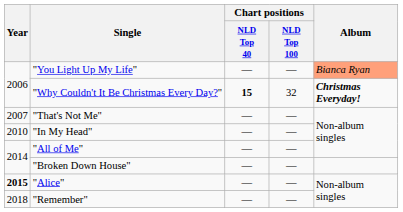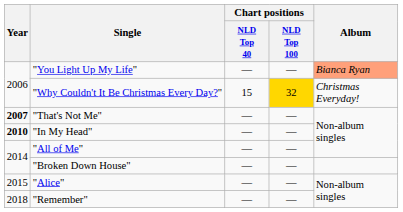(247, 92) bold -> (247, 92) normal
(291, 92) no background -> (291, 92) gold background
(338, 92) bold -> (338, 92) normal
(17, 115) normal -> (17, 115) bold
(17, 132) normal -> (17, 132) bold
(17, 182) bold -> (17, 182) normal
